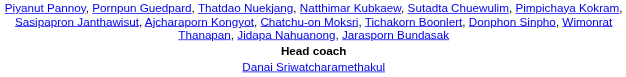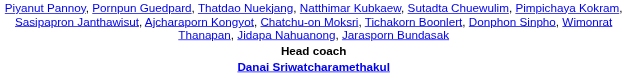(314, 67) normal -> (314, 67) bold
